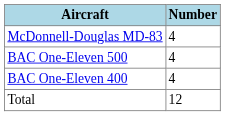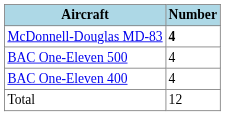(172, 36) normal -> (172, 36) bold
